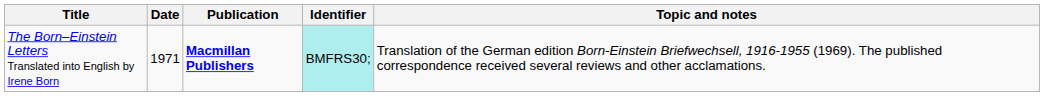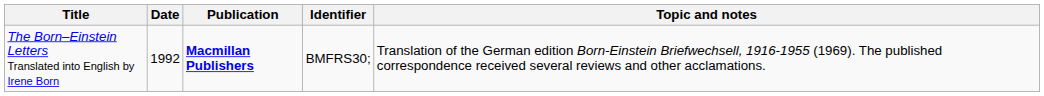(165, 58) 1971 -> (165, 58) 1992
(338, 58) paleturquoise background -> (338, 58) no background
